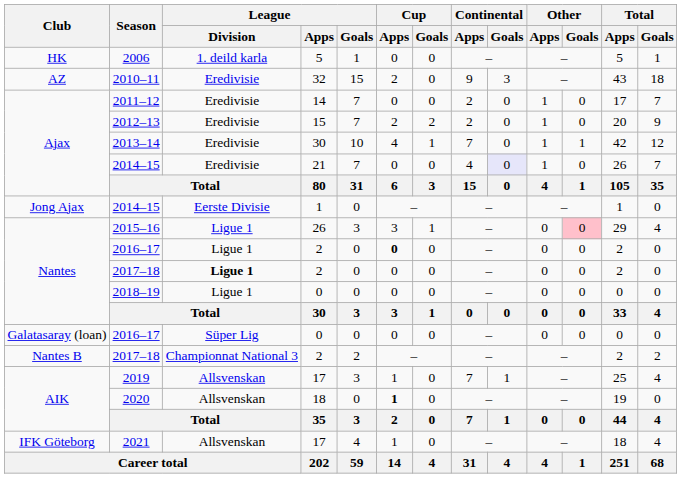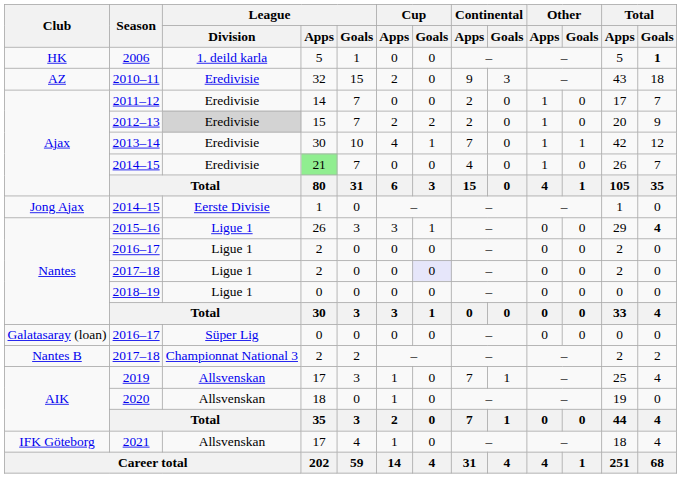(657, 57) normal -> (657, 57) bold
(232, 121) no background -> (232, 121) lightgrey background
(319, 164) no background -> (319, 164) lightgreen background
(507, 164) lavender background -> (507, 164) no background
(582, 228) pink background -> (582, 228) no background
(657, 228) normal -> (657, 228) bold
(394, 249) bold -> (394, 249) normal
(232, 270) bold -> (232, 270) normal
(432, 270) no background -> (432, 270) lavender background
(394, 398) bold -> (394, 398) normal
